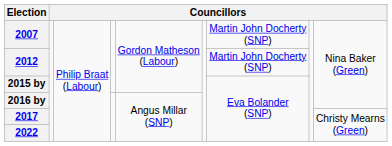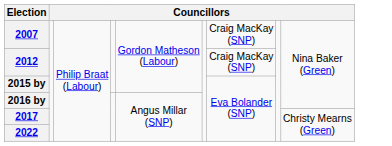(258, 34) Martin John Docherty (SNP) -> (241, 34) Craig MacKay (SNP)
(258, 62) Martin John Docherty (SNP) -> (241, 62) Craig MacKay (SNP)
